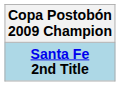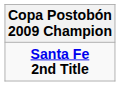(60, 61) lightblue background -> (60, 61) no background
